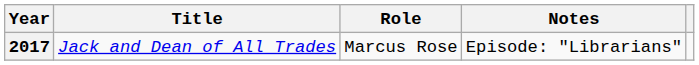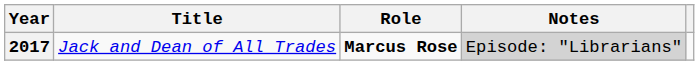(401, 47) normal -> (401, 47) bold
(574, 47) no background -> (574, 47) lightgrey background
